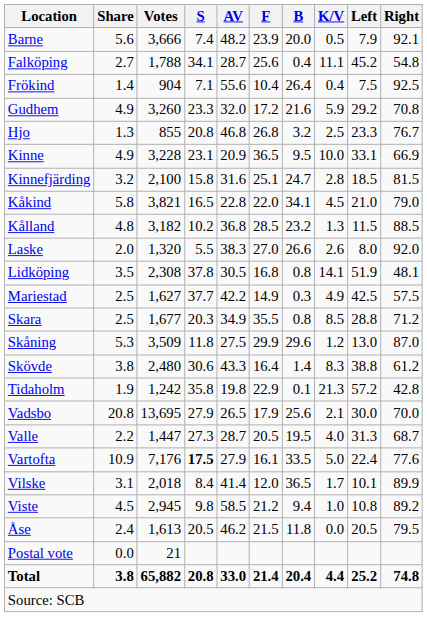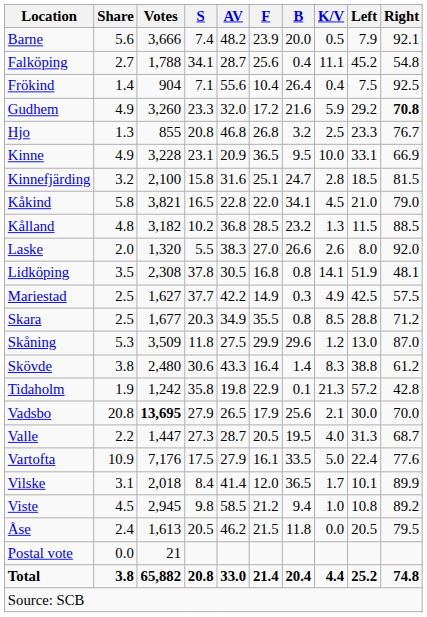(406, 109) normal -> (406, 109) bold
(161, 413) normal -> (161, 413) bold
(201, 459) bold -> (201, 459) normal
